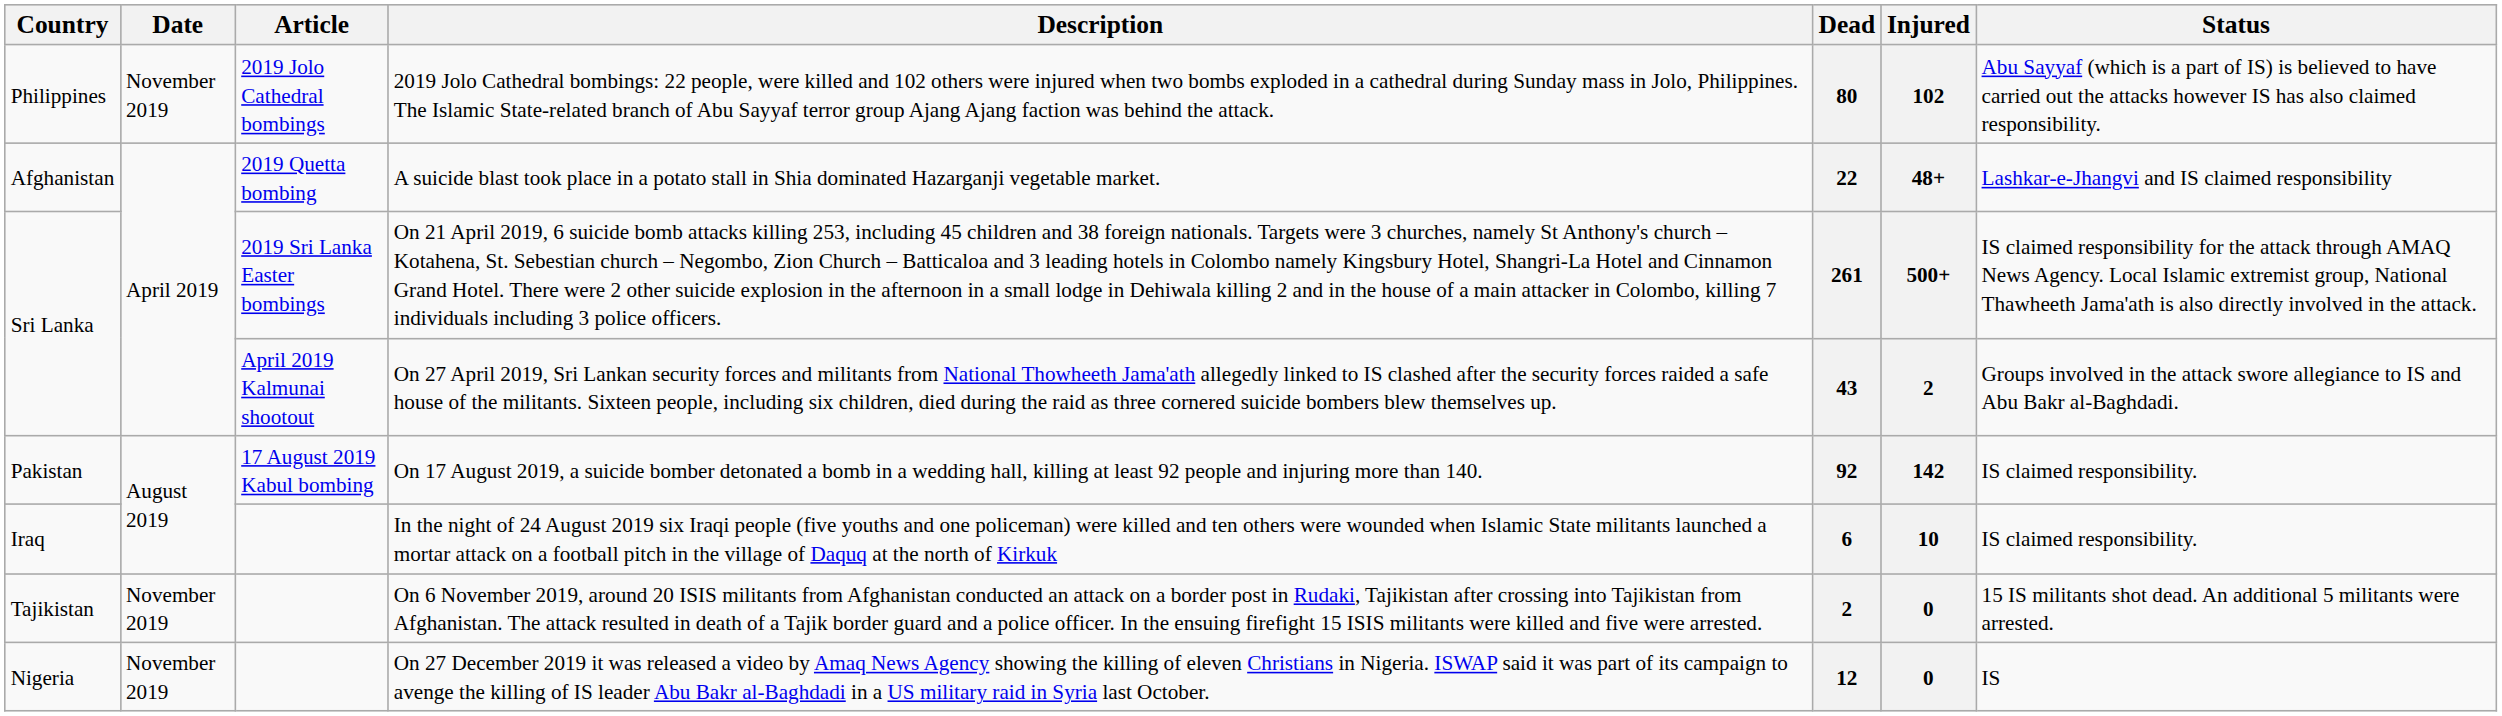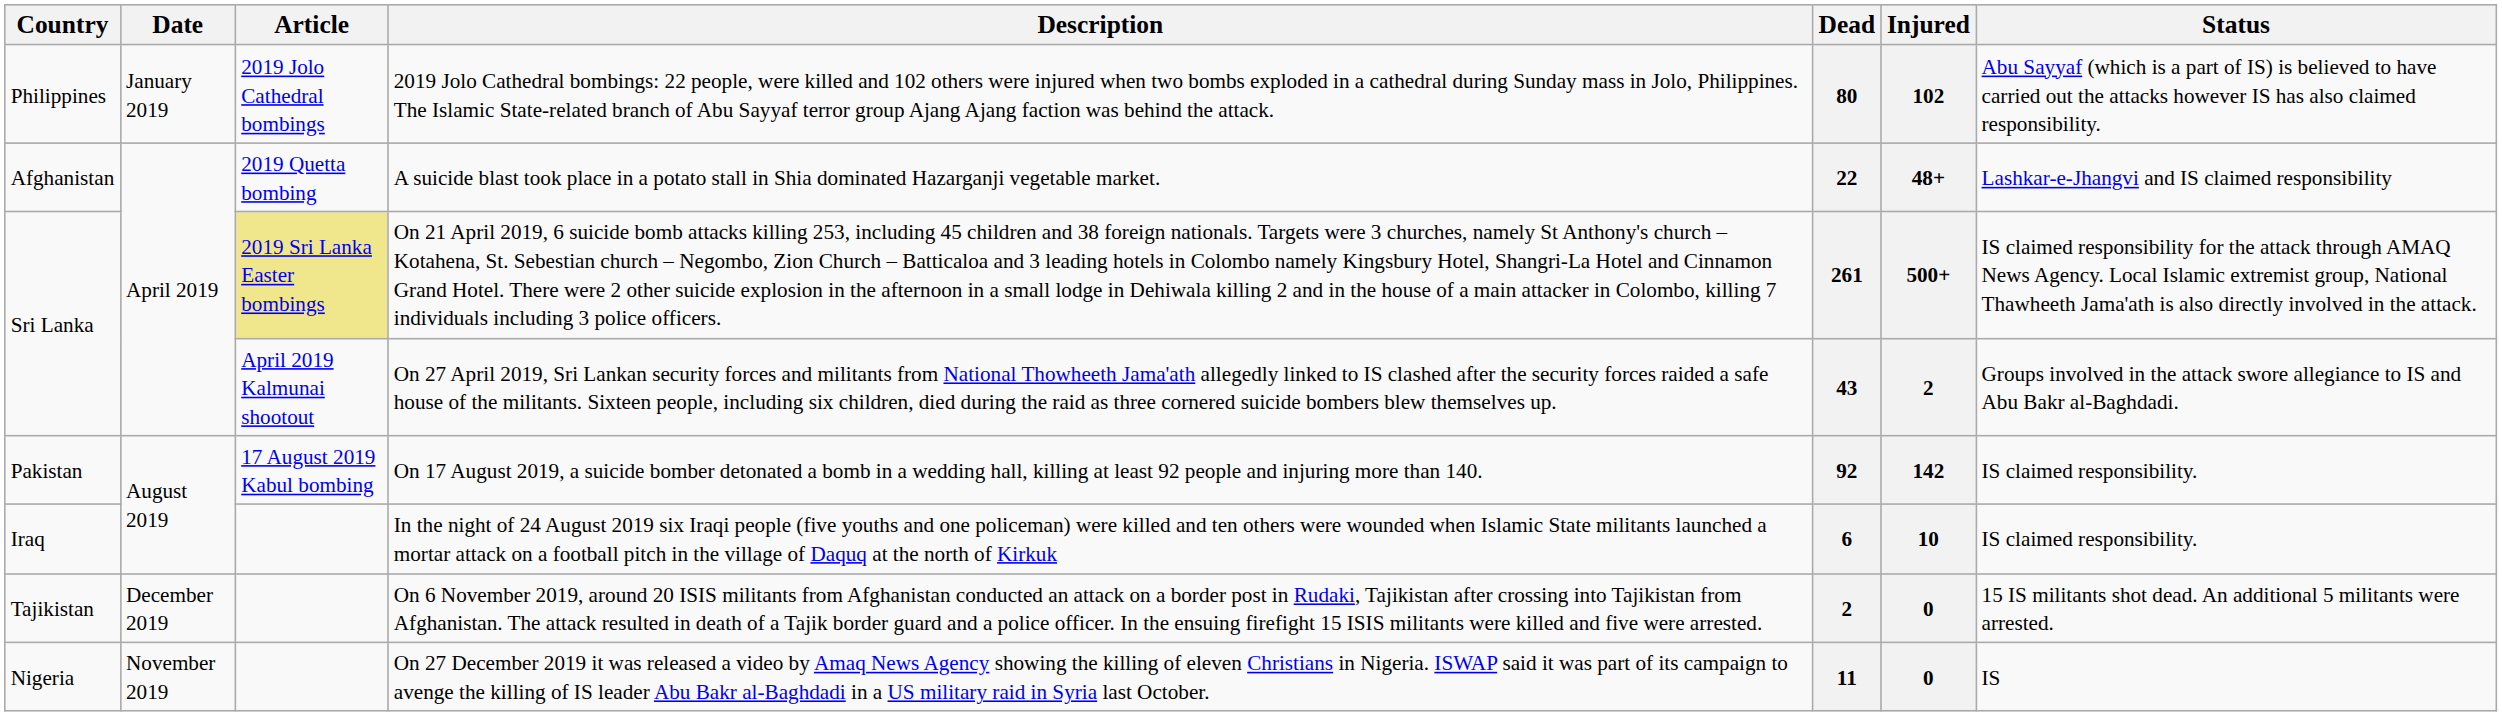(171, 95) November 2019 -> (159, 95) January 2019
(307, 274) no background -> (307, 274) khaki background
(171, 609) November 2019 -> (170, 609) December 2019
(1847, 678) 12 -> (1847, 678) 11
